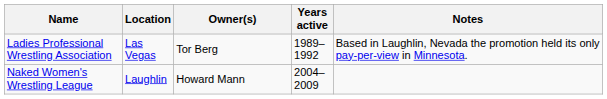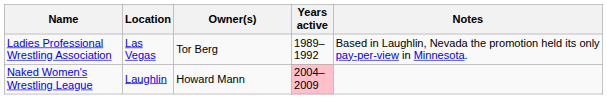(309, 79) no background -> (309, 79) pink background
